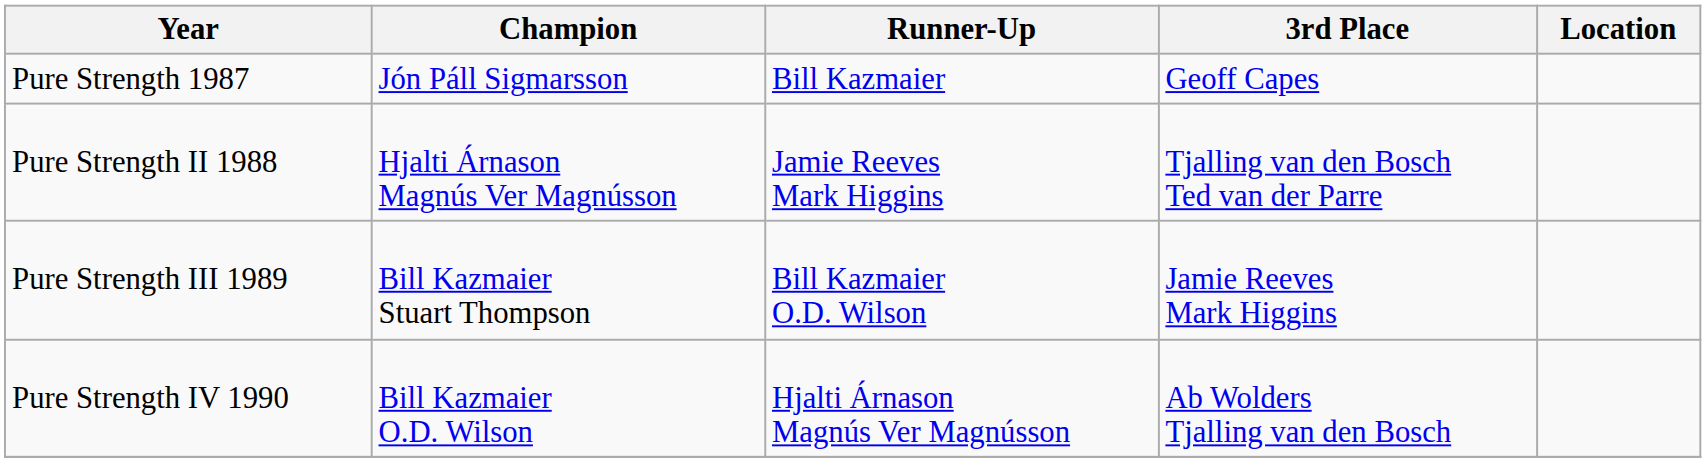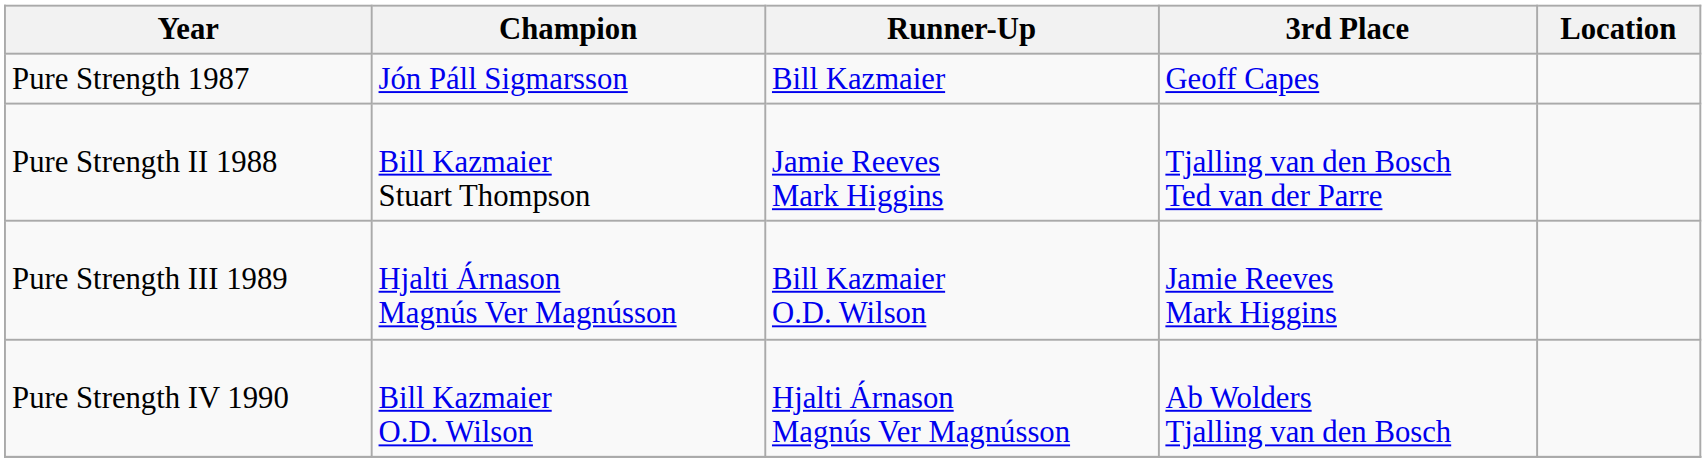(528, 178) Hjalti Árnason Magnús Ver Magnússon -> (485, 178) Bill Kazmaier Stuart Thompson
(485, 296) Bill Kazmaier Stuart Thompson -> (528, 296) Hjalti Árnason Magnús Ver Magnússon
